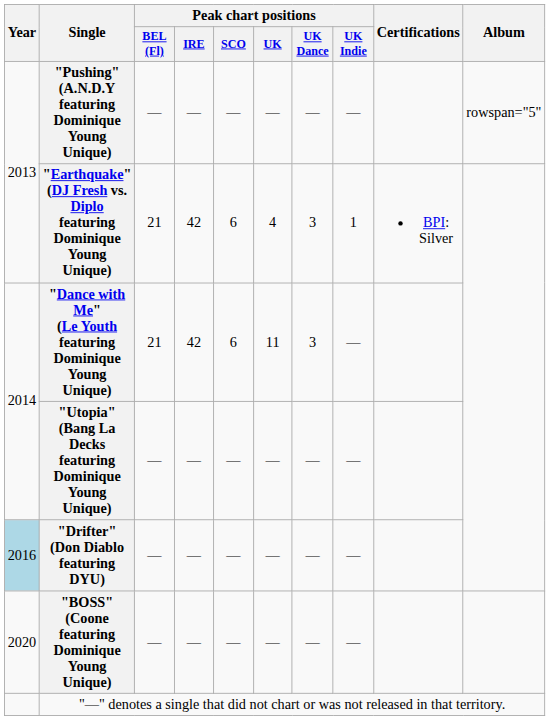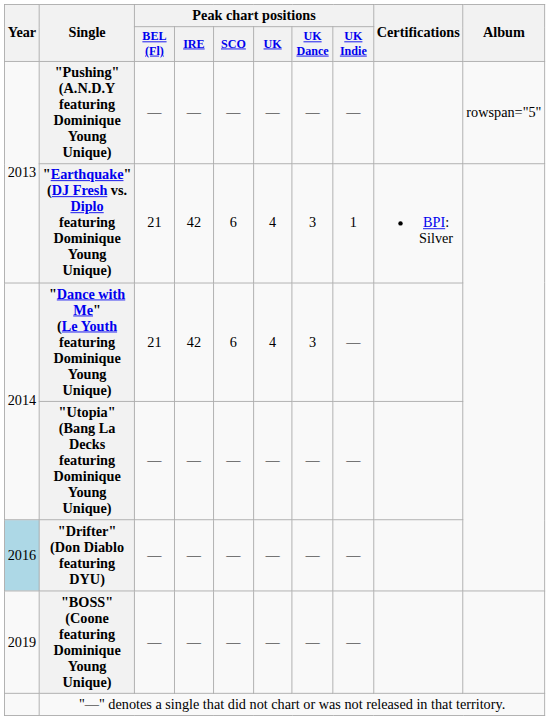(273, 342) 11 -> (273, 342) 4
(22, 642) 2020 -> (22, 642) 2019
